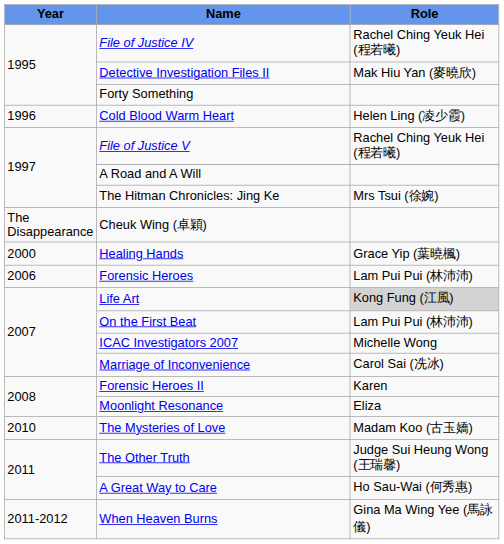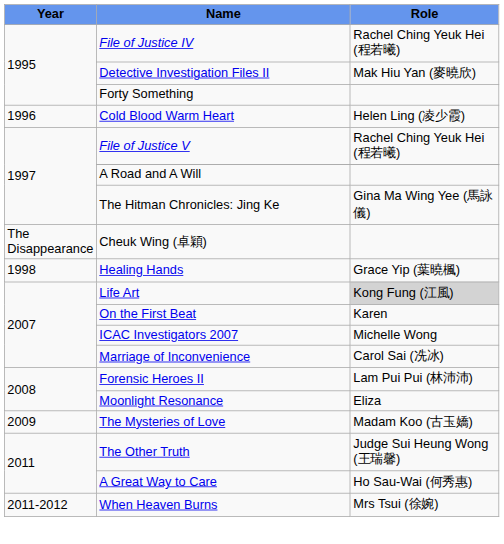(396, 195) Mrs Tsui (徐婉) -> (423, 204) Gina Ma Wing Yee (馬詠儀)
(22, 253) 2000 -> (22, 270) 1998
- row: (146, 276)
(413, 321) Lam Pui Pui (林沛沛) -> (370, 314) Karen
(370, 386) Karen -> (413, 378) Lam Pui Pui (林沛沛)
(22, 428) 2010 -> (22, 422) 2009
(423, 518) Gina Ma Wing Yee (馬詠儀) -> (396, 504) Mrs Tsui (徐婉)
